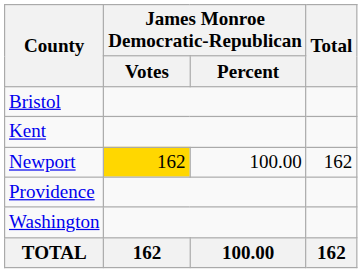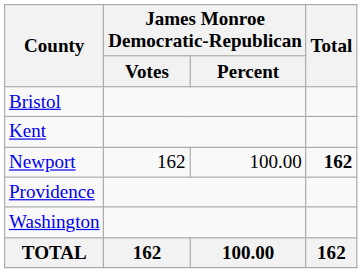(171, 161) gold background -> (171, 161) no background
(338, 161) normal -> (338, 161) bold
